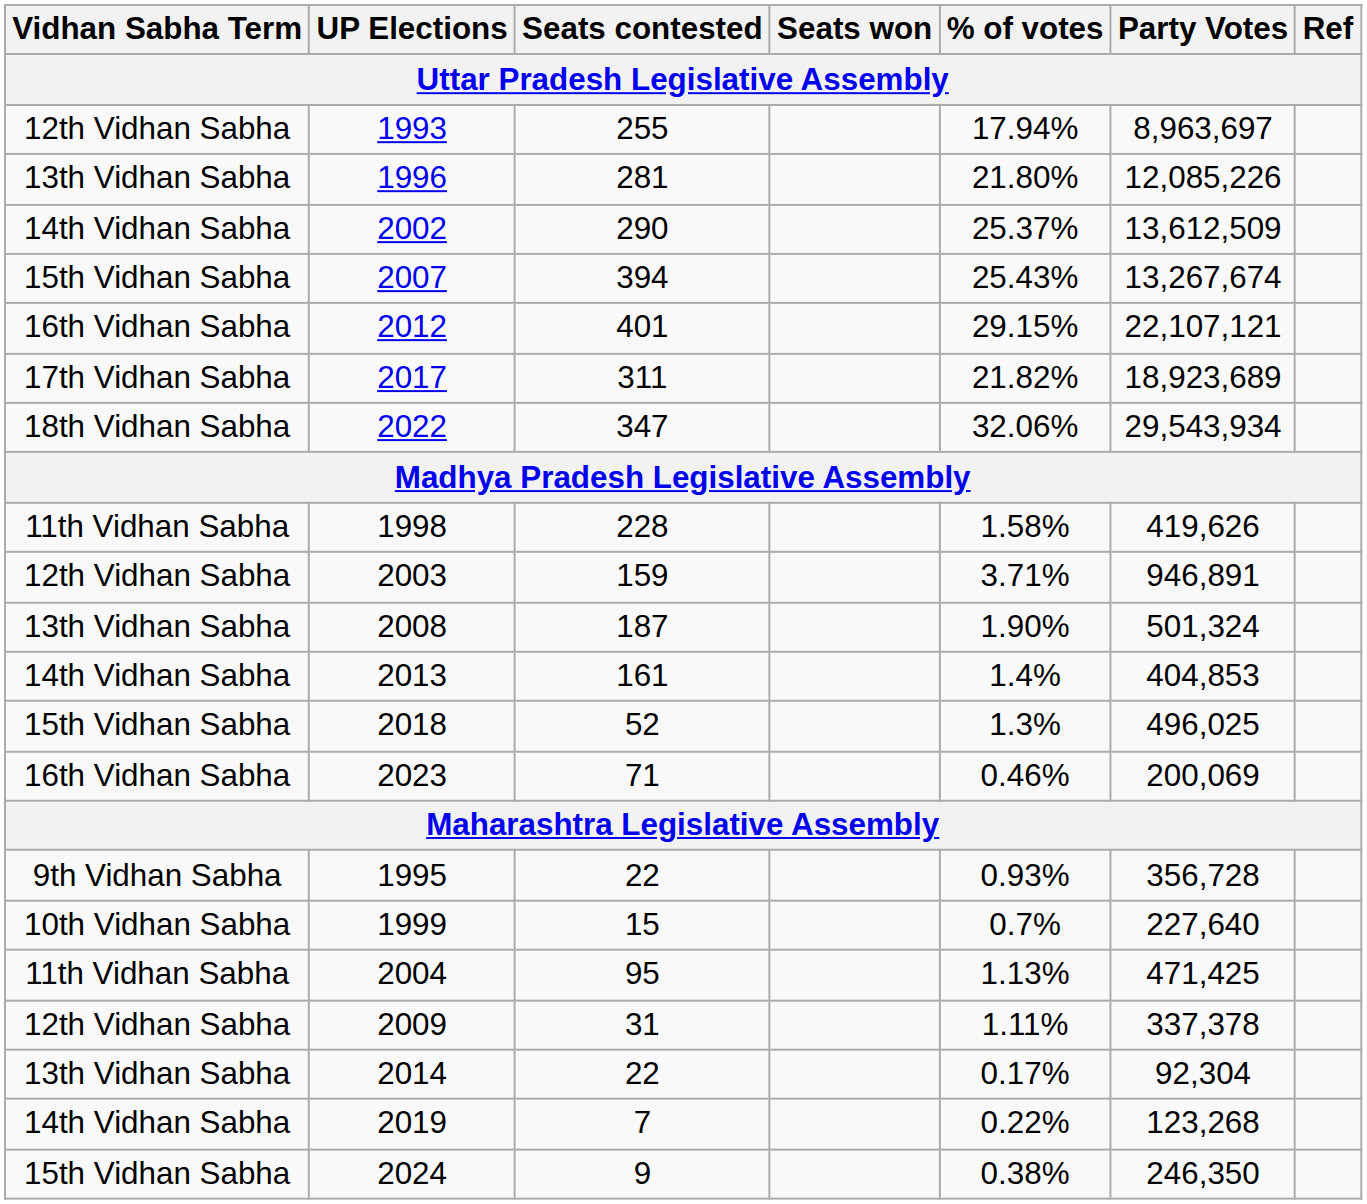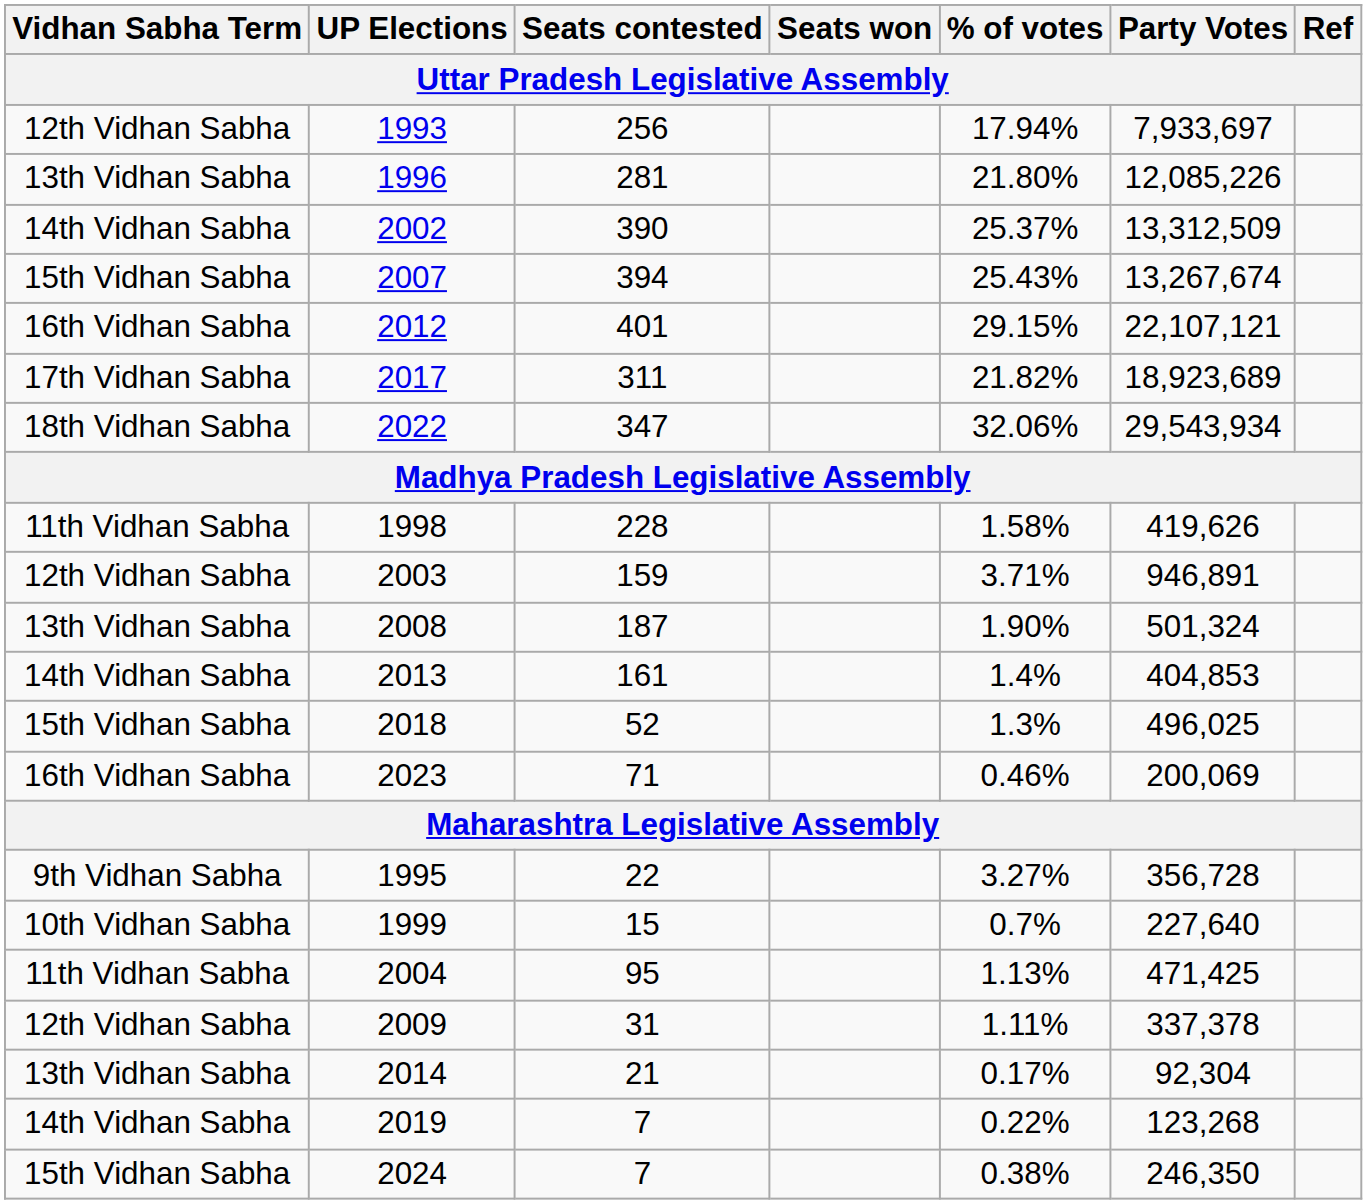(642, 128) 255 -> (642, 128) 256
(1203, 128) 8,963,697 -> (1203, 128) 7,933,697
(642, 228) 290 -> (642, 228) 390
(1203, 228) 13,612,509 -> (1203, 228) 13,312,509
(1025, 874) 0.93% -> (1025, 874) 3.27%
(642, 1073) 22 -> (642, 1073) 21
(642, 1173) 9 -> (642, 1173) 7
